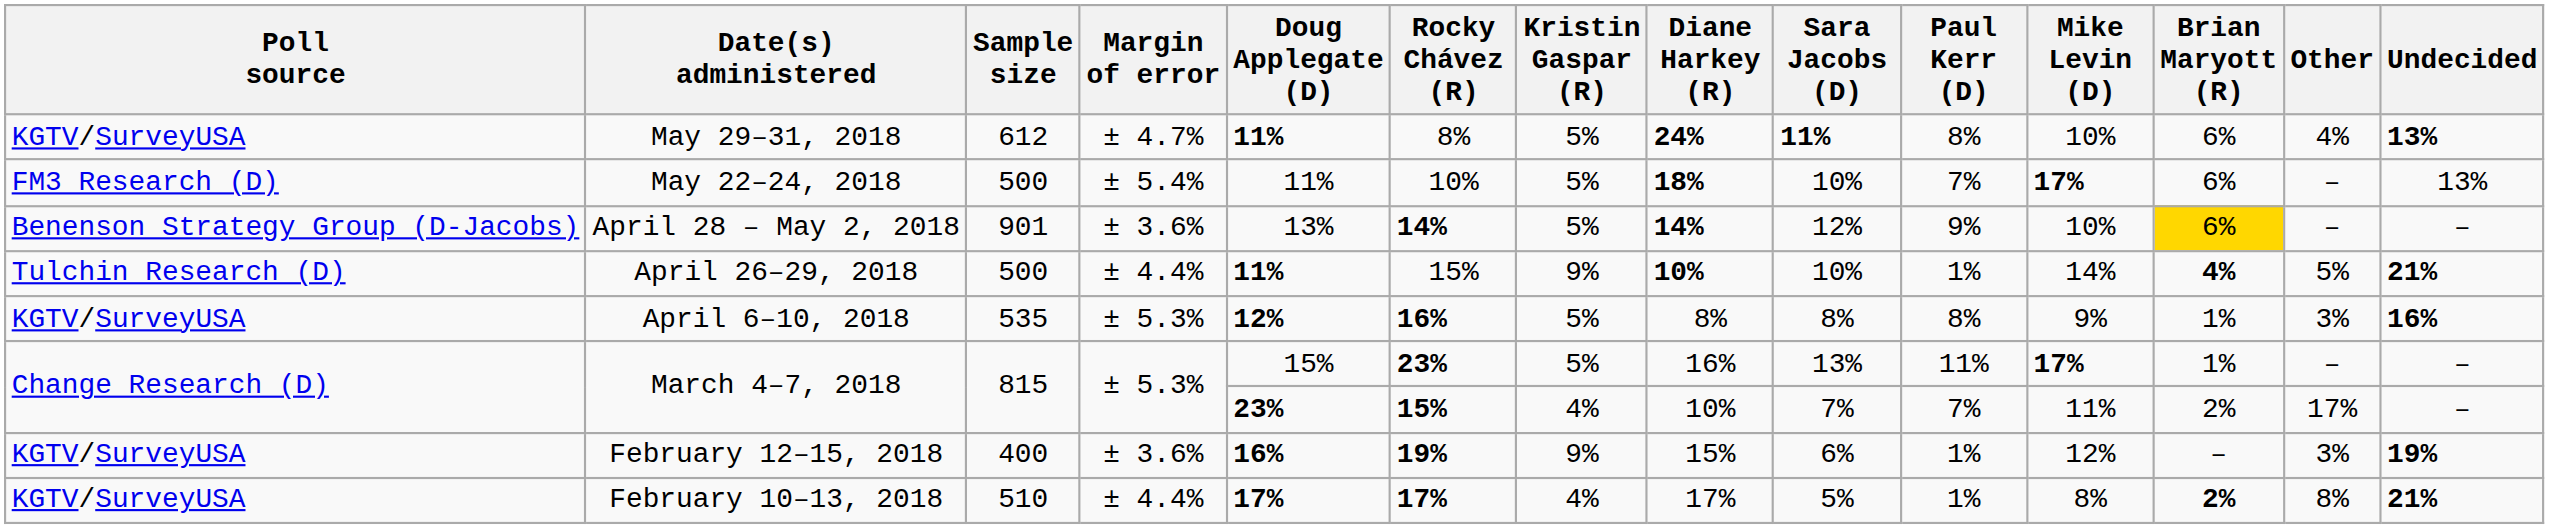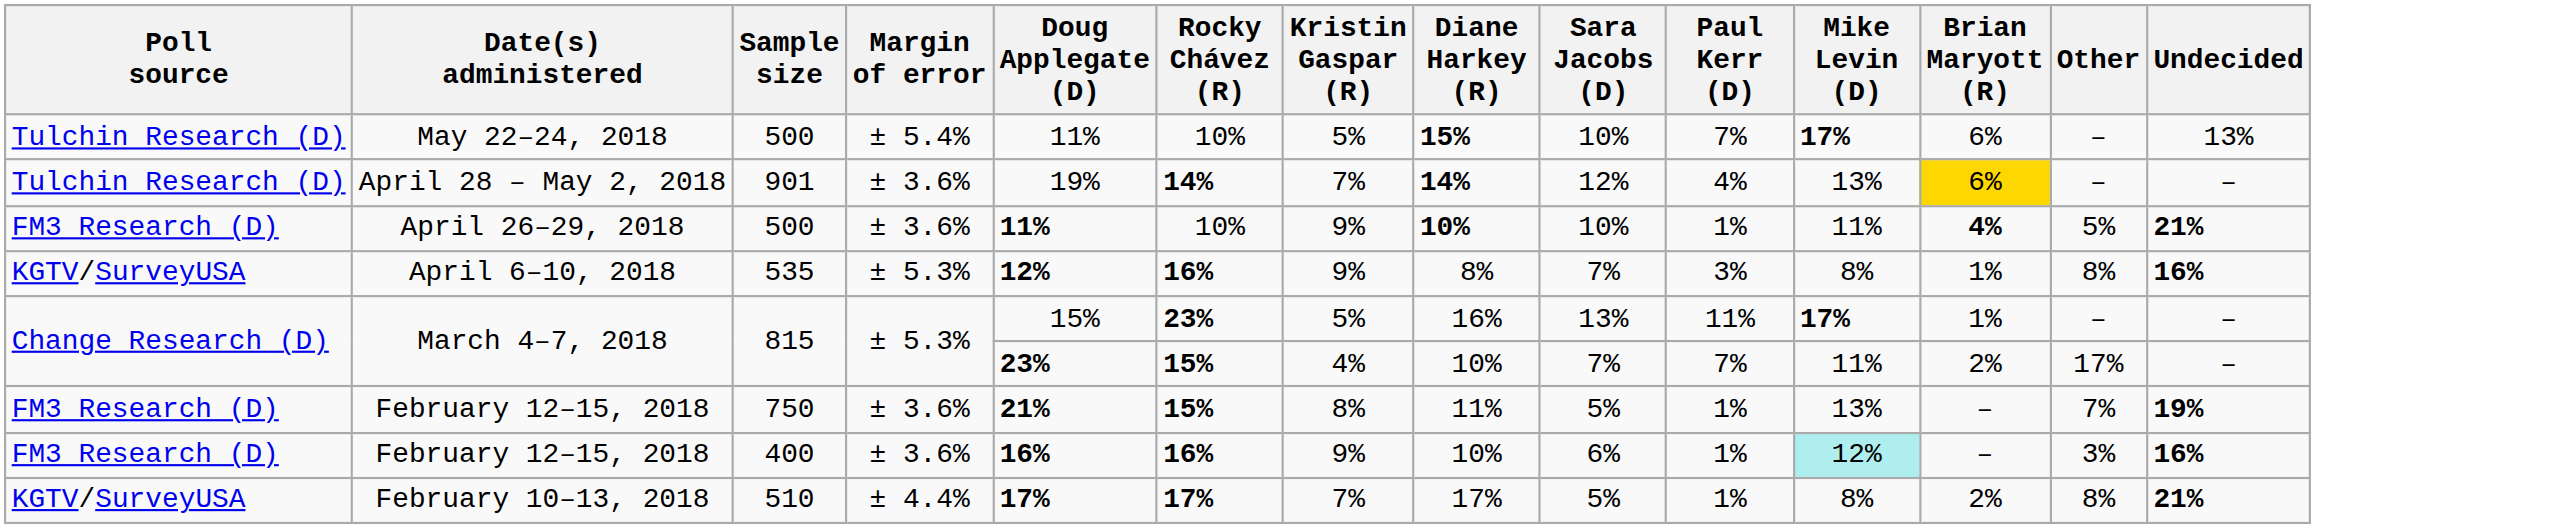- row: (776, 137)
(145, 183) FM3 Research (D) -> (179, 137) Tulchin Research (D)
(1679, 183) 18% -> (1445, 137) 15%
(296, 228) Benenson Strategy Group (D-Jacobs) -> (179, 183) Tulchin Research (D)
(1308, 228) 13% -> (1075, 183) 19%
(1582, 228) 5% -> (1348, 183) 7%
(1964, 228) 9% -> (1730, 183) 4%
(2090, 228) 10% -> (1857, 183) 13%
(179, 273) Tulchin Research (D) -> (145, 228) FM3 Research (D)
(1153, 273) ± 4.4% -> (920, 228) ± 3.6%
(1454, 273) 15% -> (1220, 228) 10%
(2090, 273) 14% -> (1857, 228) 11%
(1582, 319) 5% -> (1348, 273) 9%
(1837, 319) 8% -> (1603, 273) 7%
(1964, 319) 8% -> (1730, 273) 3%
(2090, 319) 9% -> (1857, 273) 8%
(2332, 319) 3% -> (2098, 273) 8%
+ row: (542, 409)
(129, 455) KGTV/SurveyUSA -> (145, 455) FM3 Research (D)
(1422, 455) 19% -> (1188, 455) 16%
(1710, 455) 15% -> (1477, 455) 10%
(2090, 455) no background -> (1857, 455) paleturquoise background
(2412, 455) 19% -> (2178, 455) 16%
(1582, 500) 4% -> (1348, 500) 7%
(2219, 500) bold -> (1985, 500) normal
